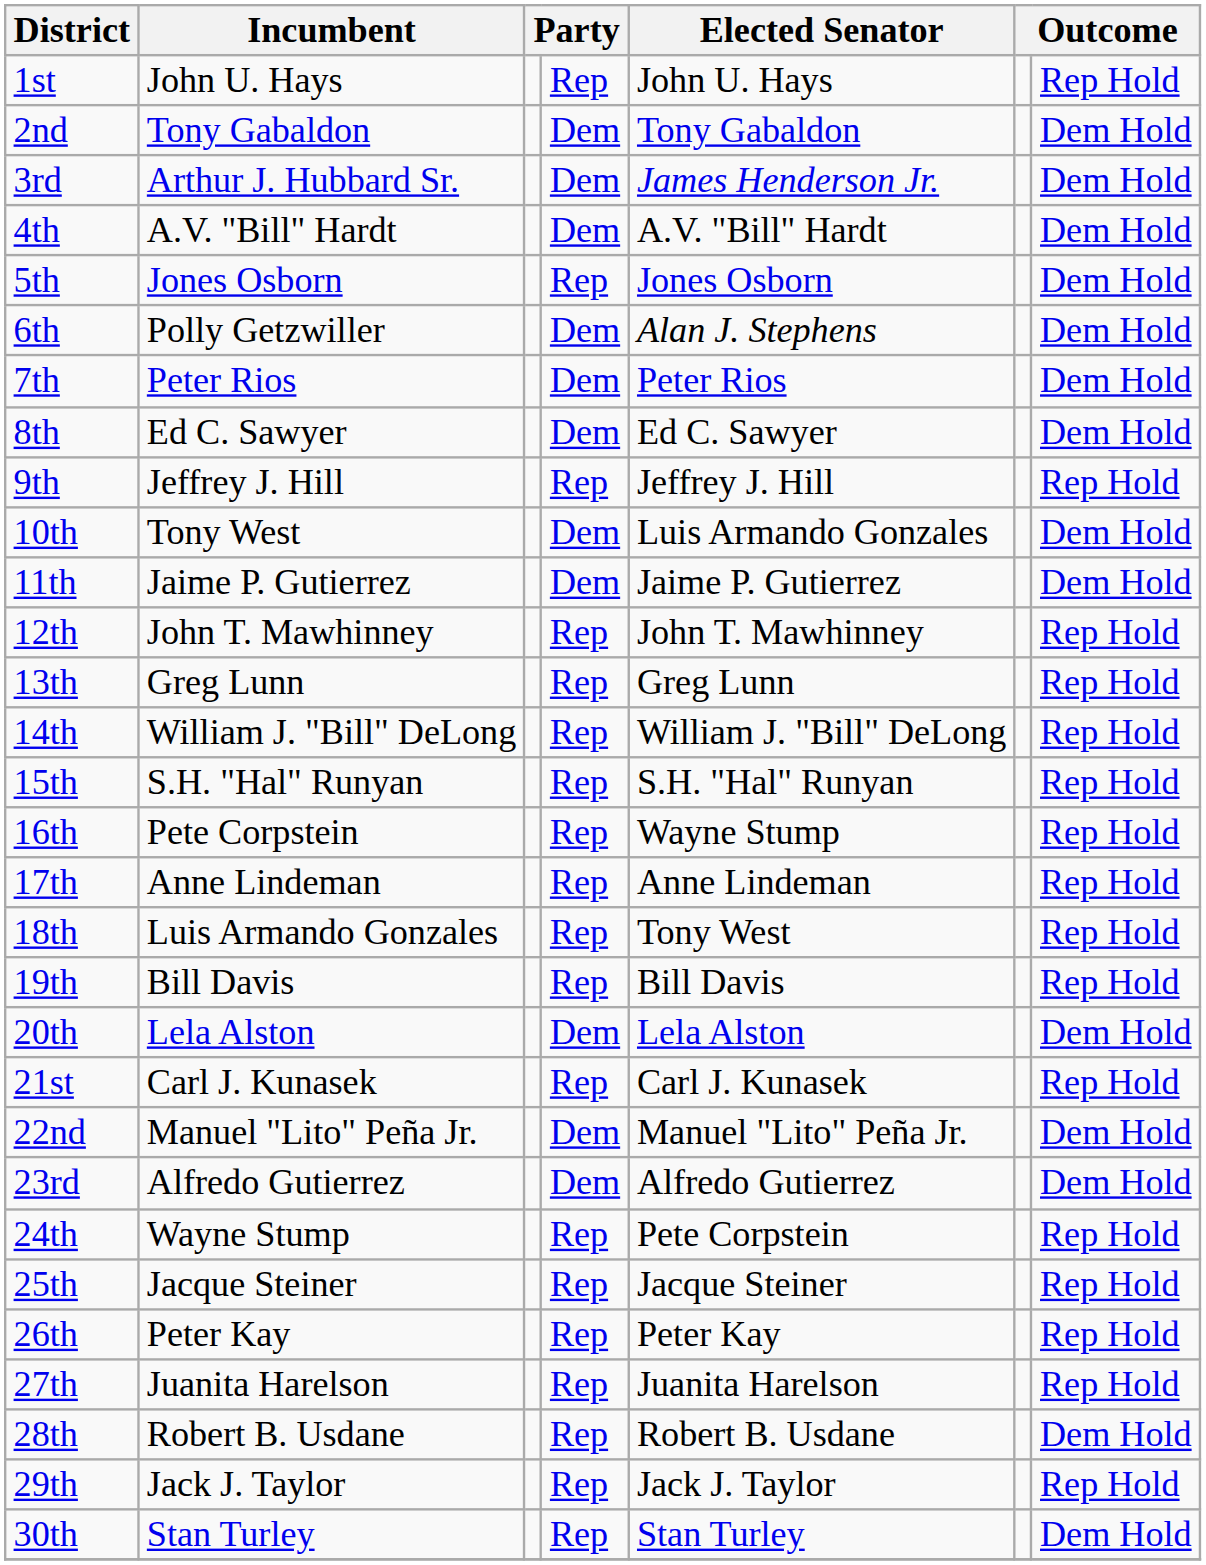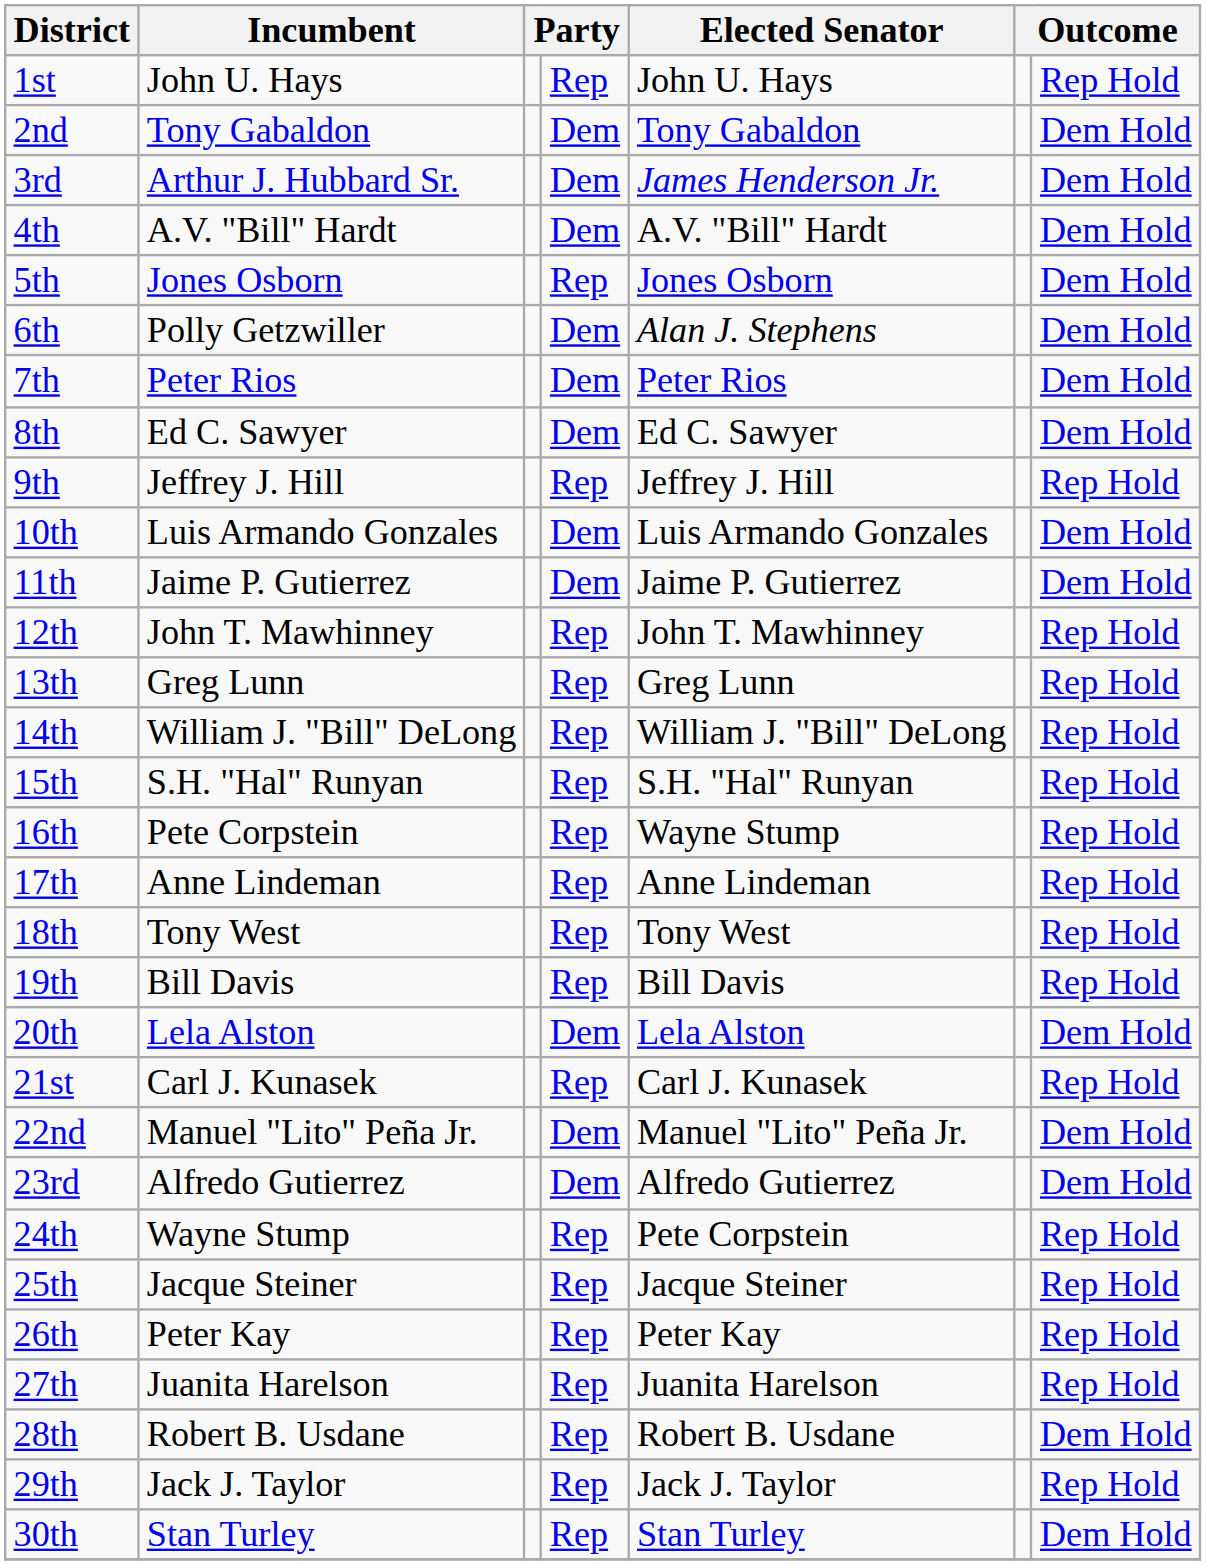(224, 531) Tony West -> (323, 531) Luis Armando Gonzales
(323, 932) Luis Armando Gonzales -> (224, 932) Tony West
